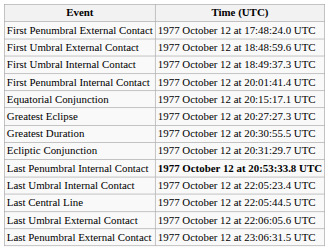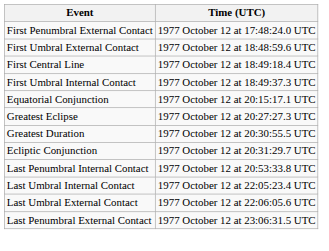+ row: (46, 64)
- row: (78, 82)
(240, 168) bold -> (237, 168) normal
- row: (45, 202)
